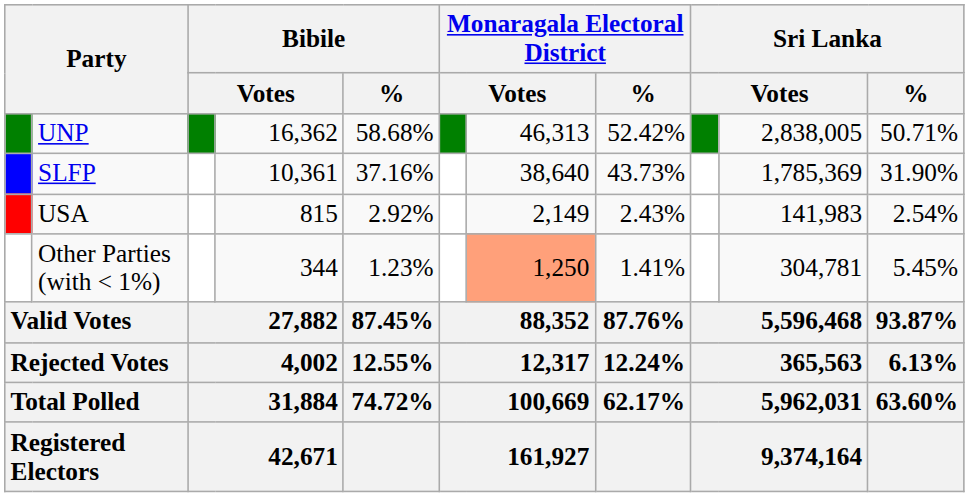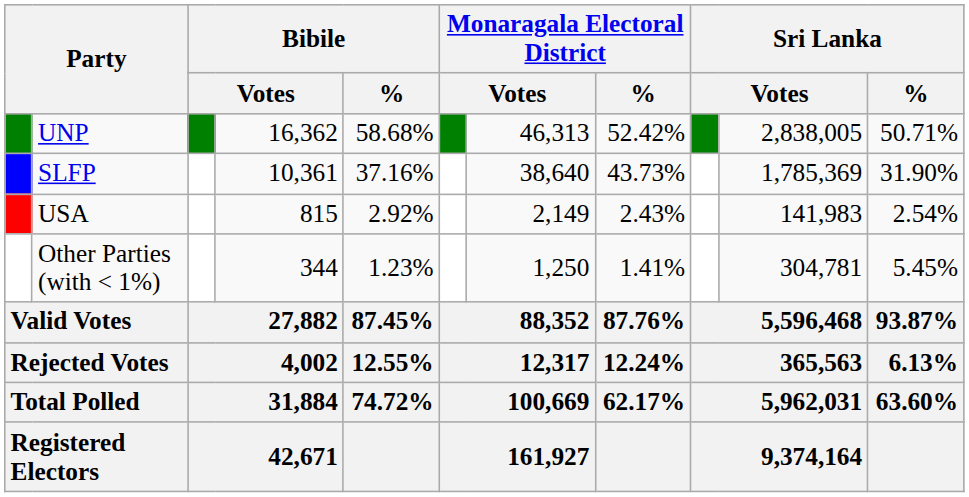(561, 267) lightsalmon background -> (561, 267) no background
